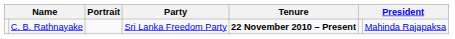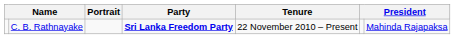(176, 27) normal -> (179, 27) bold
(294, 27) bold -> (297, 27) normal
